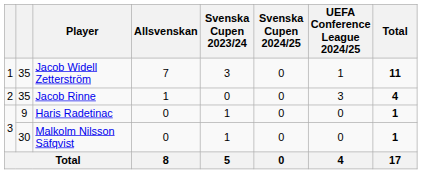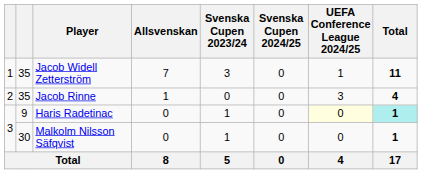(341, 113) no background -> (341, 113) lightyellow background
(395, 113) no background -> (395, 113) paleturquoise background
